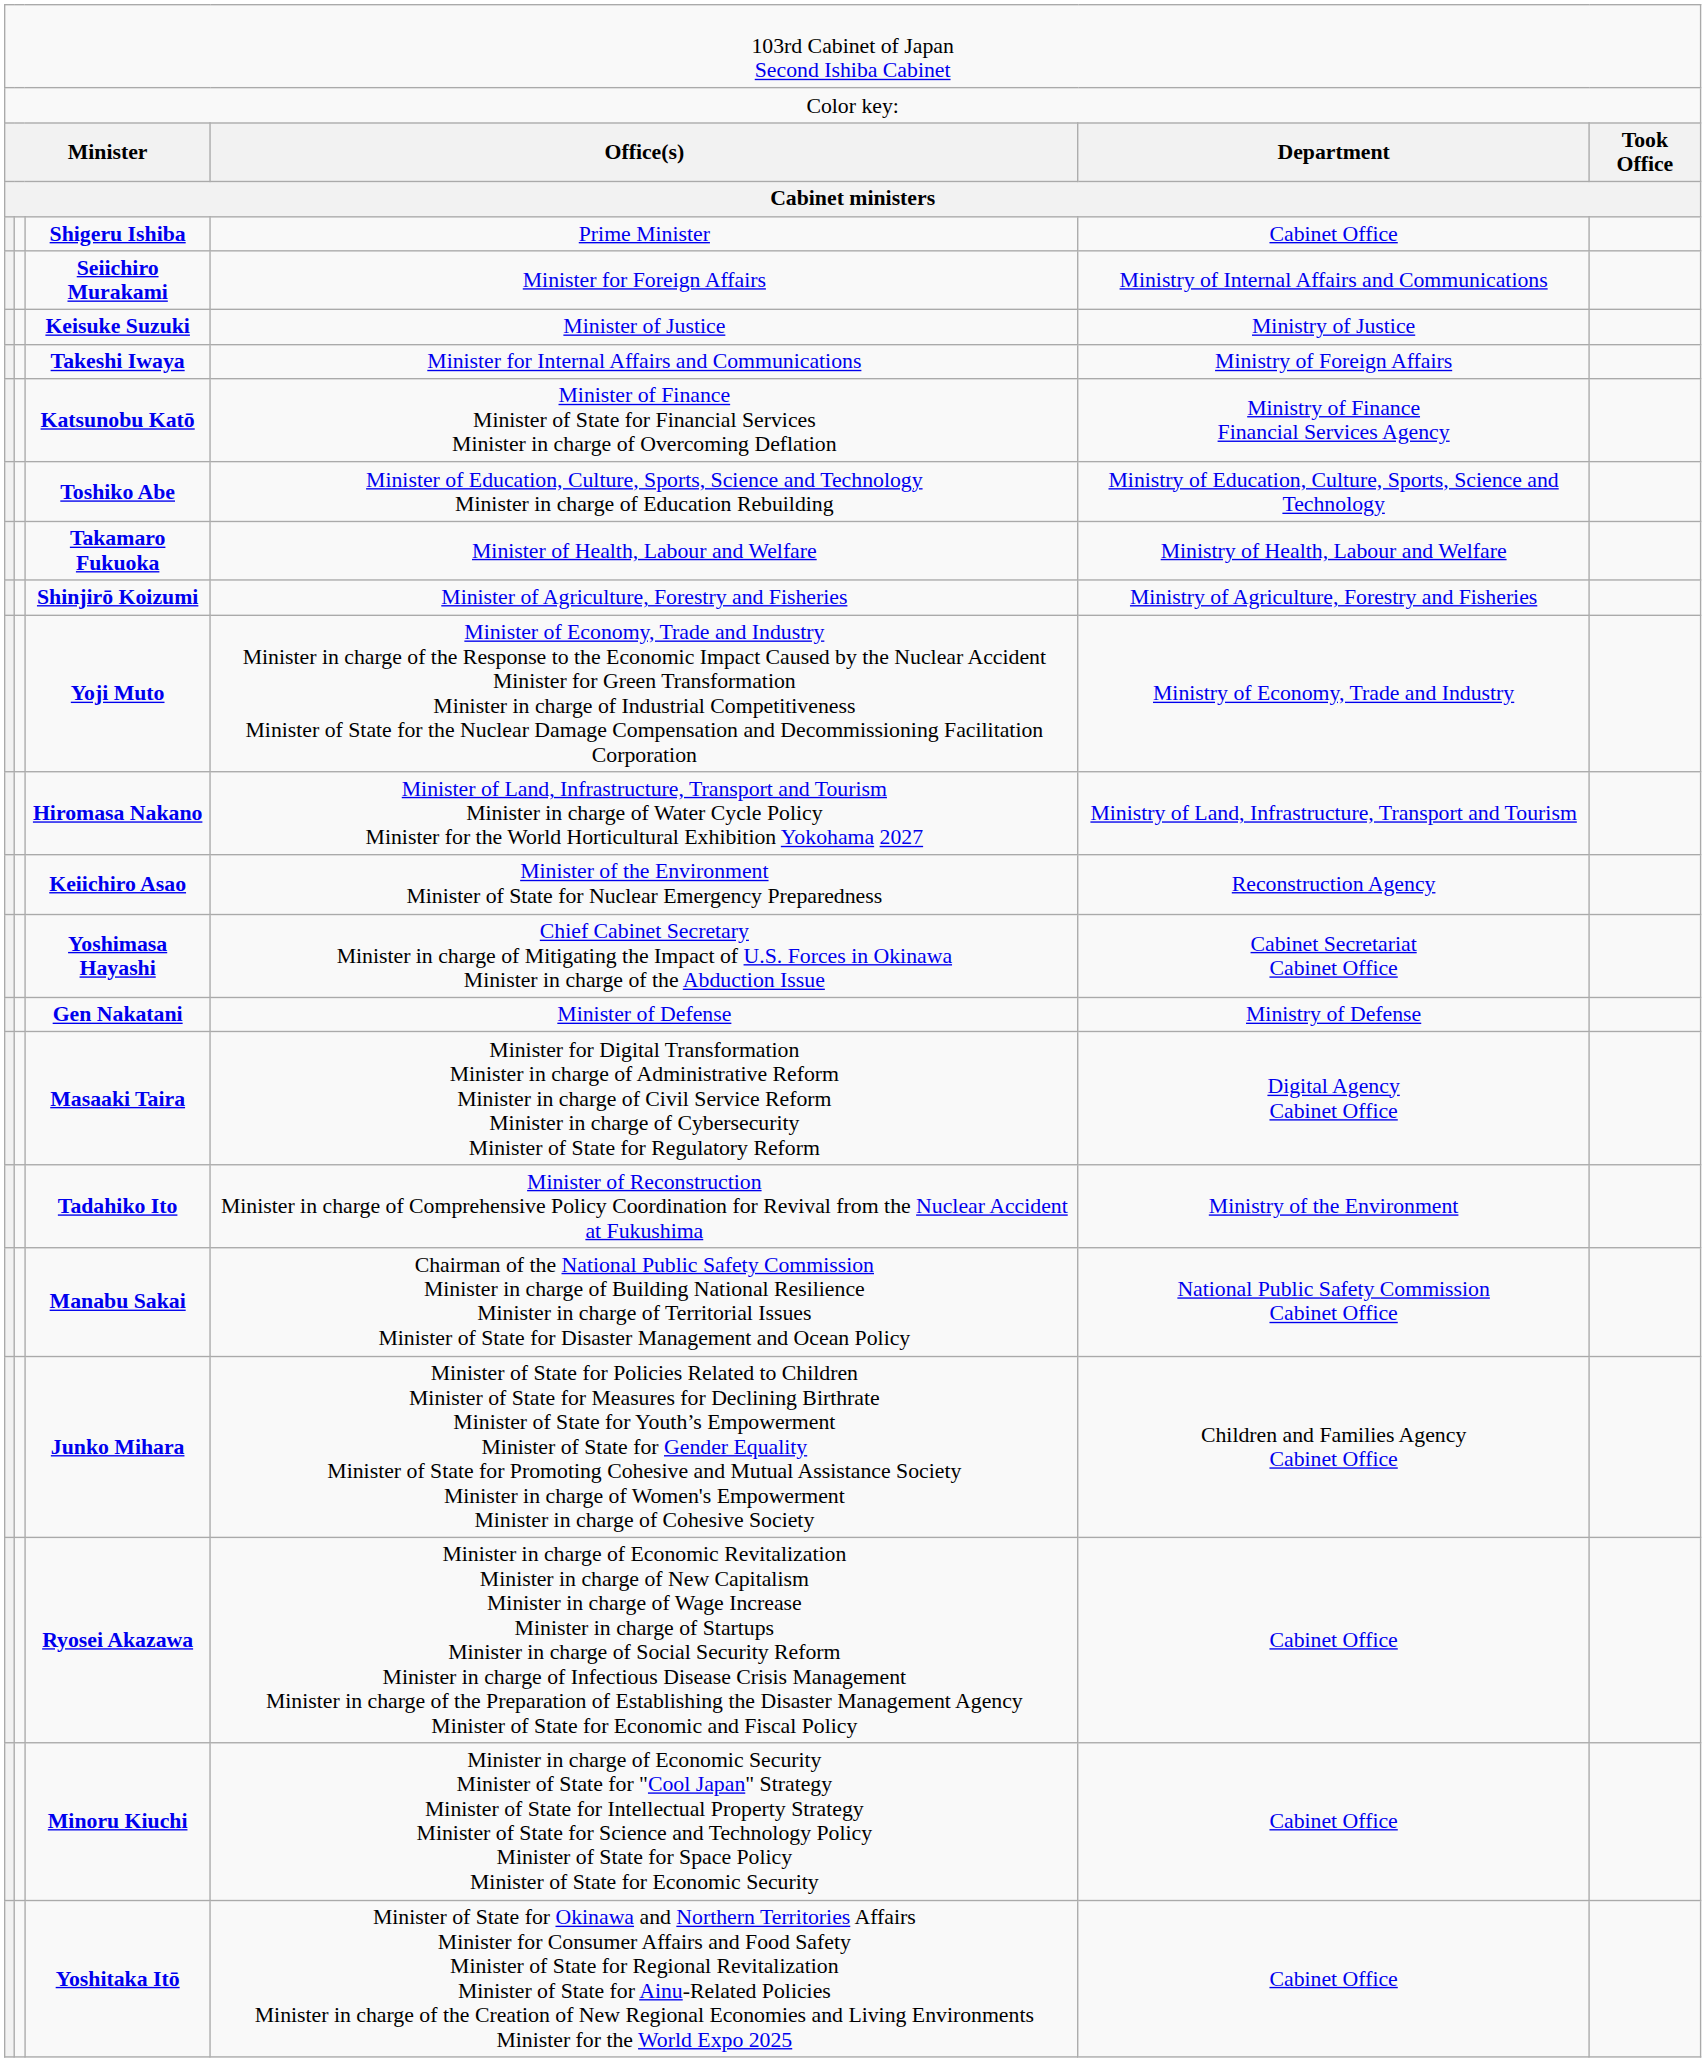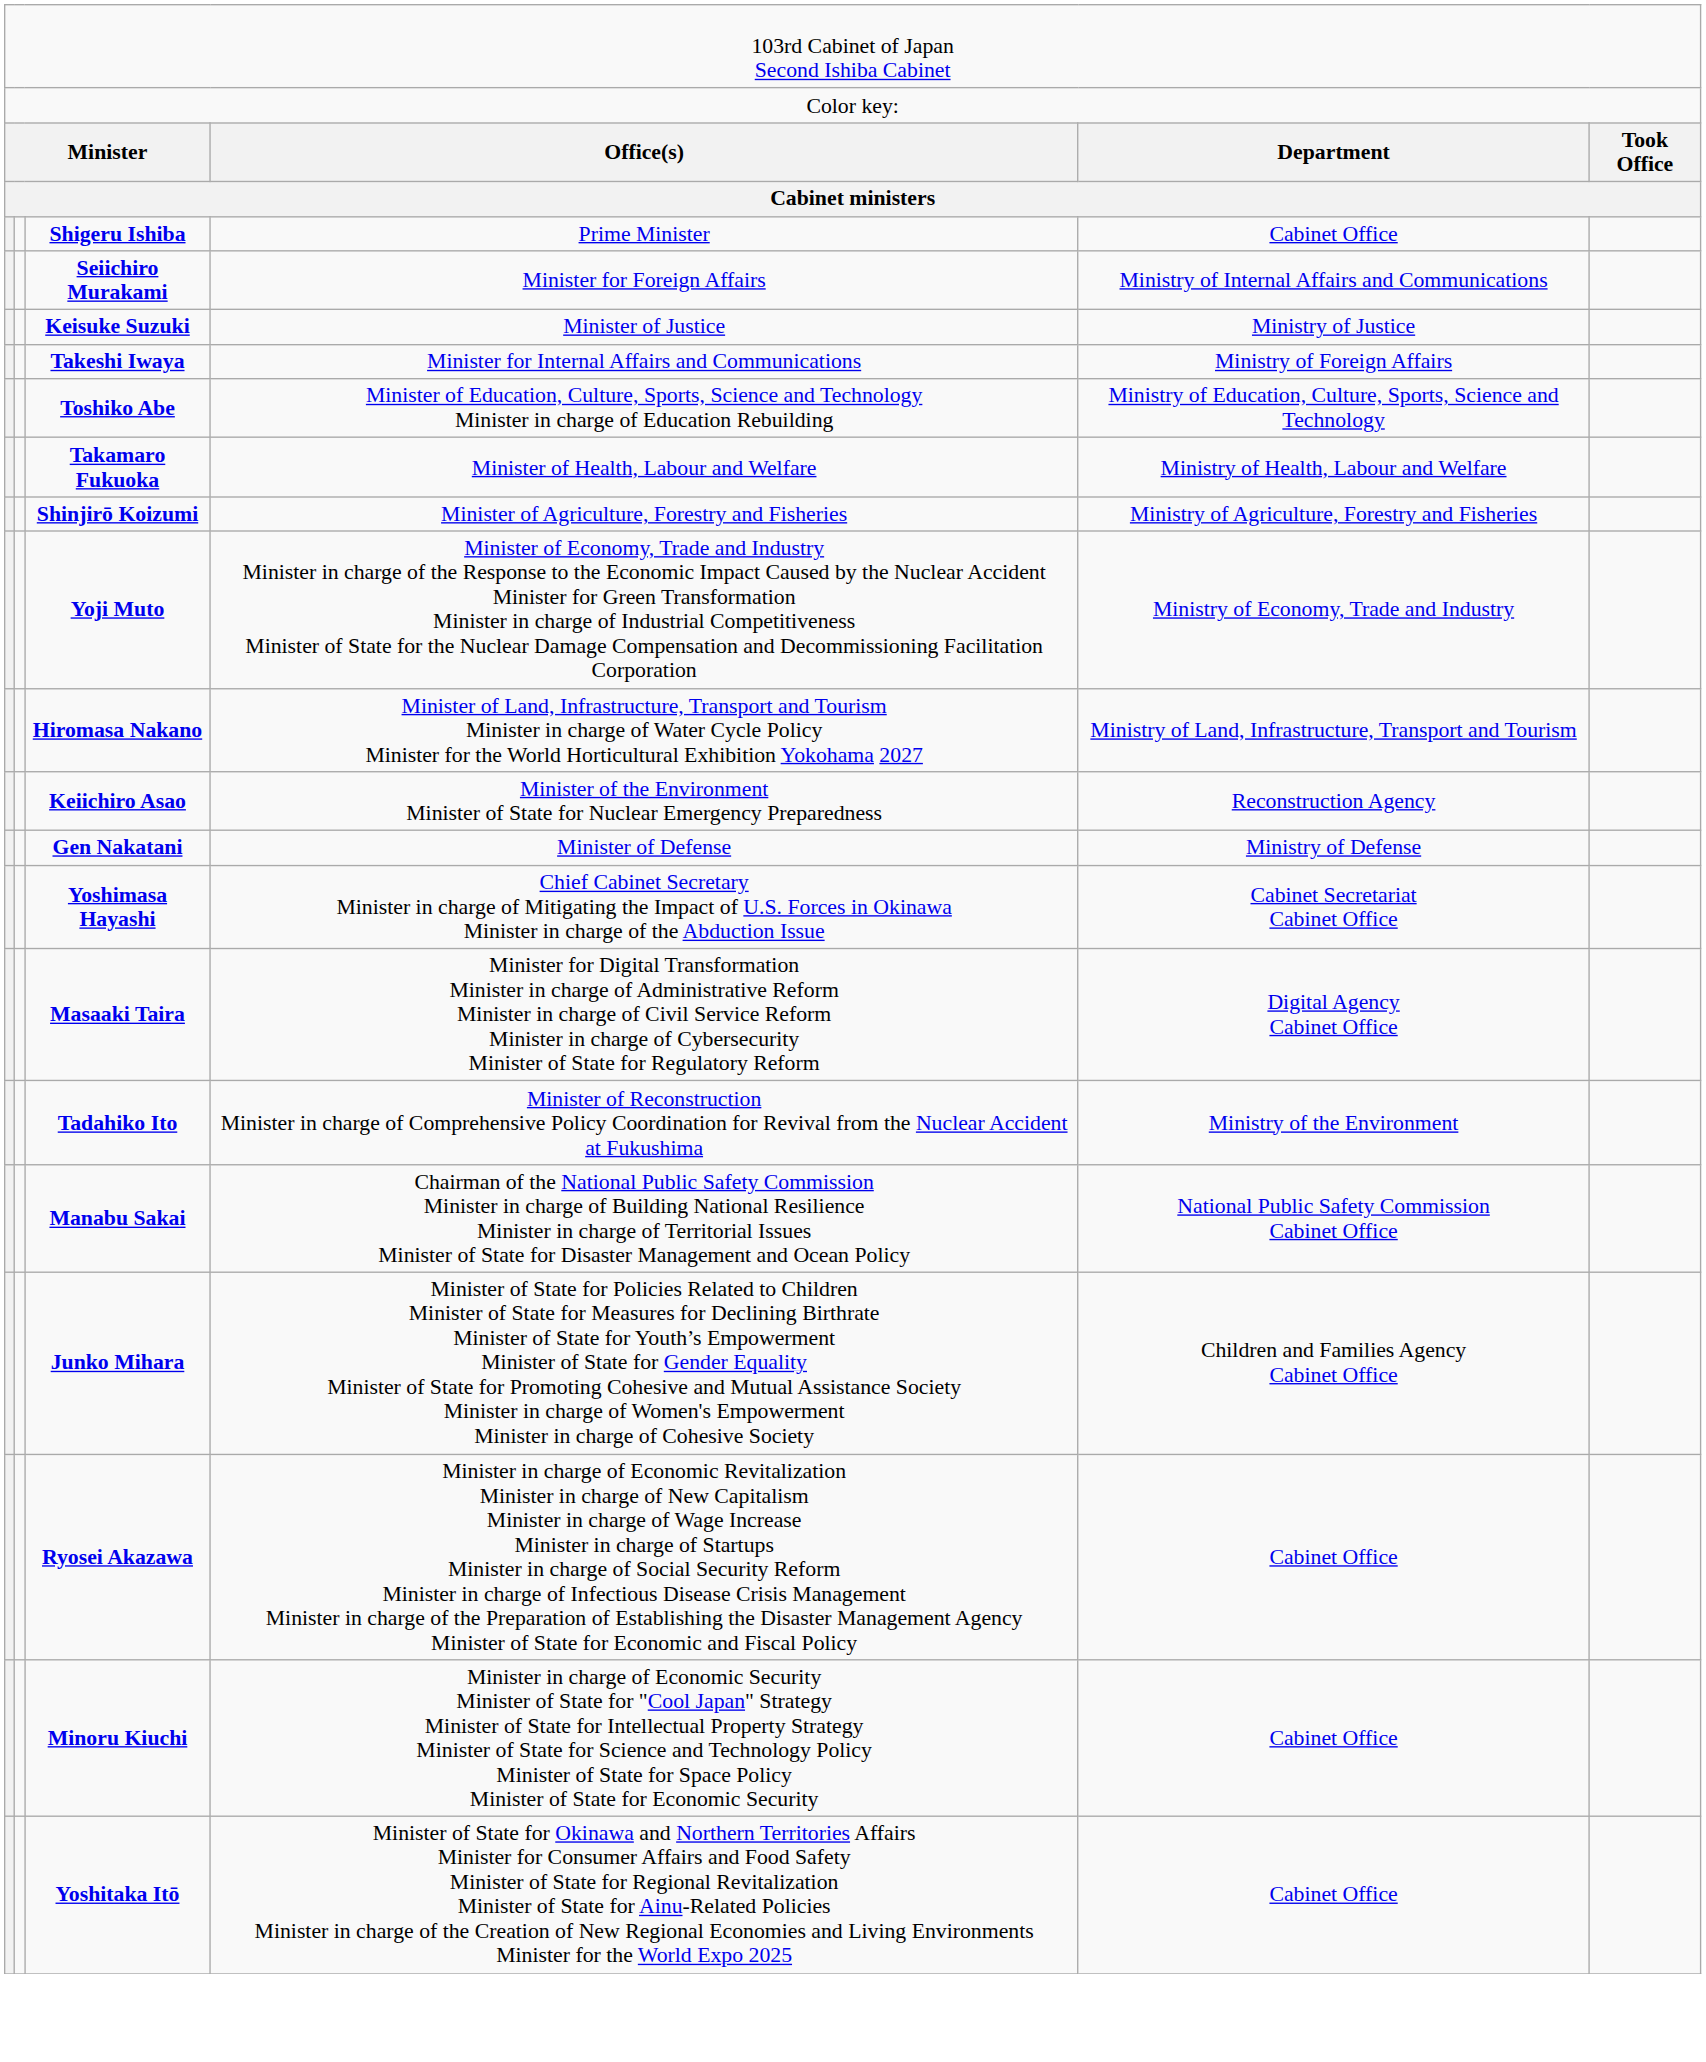- row: (118, 420)
rows swapped: (118, 1014) <-> (118, 955)
